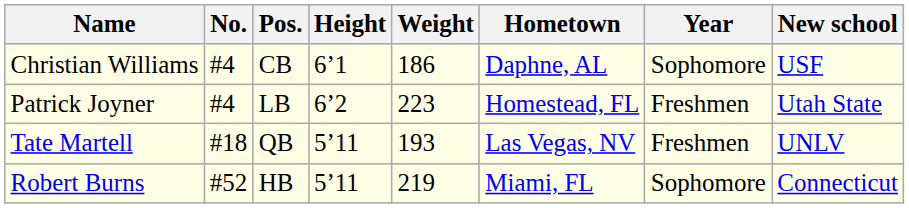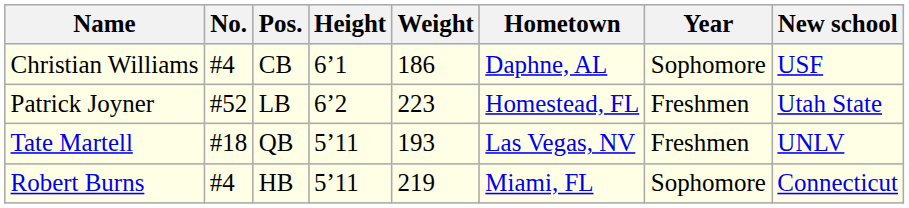(222, 103) #4 -> (229, 103) #52
(229, 182) #52 -> (222, 182) #4
